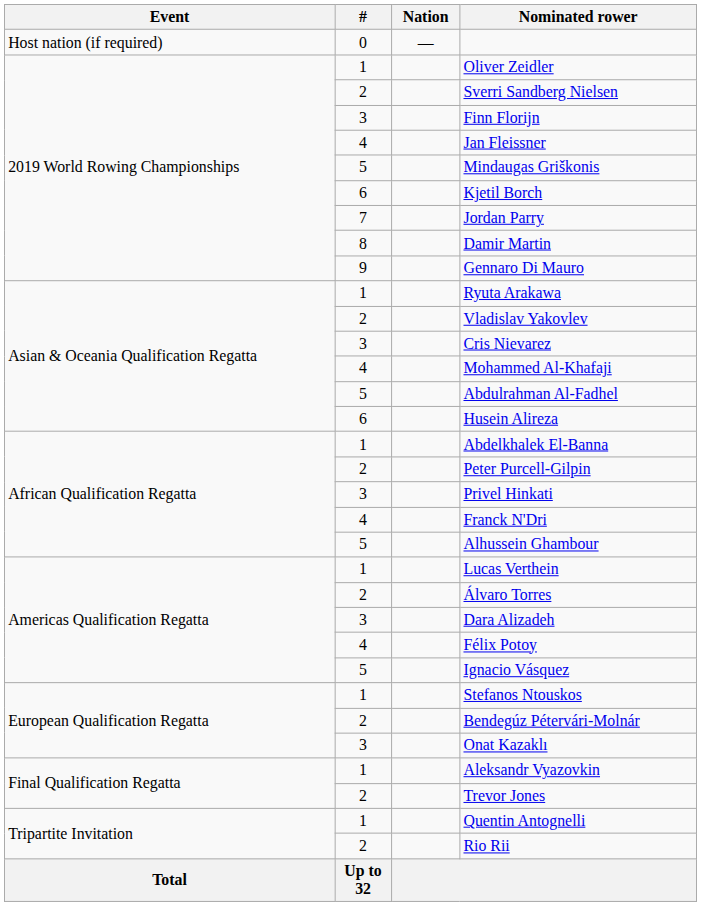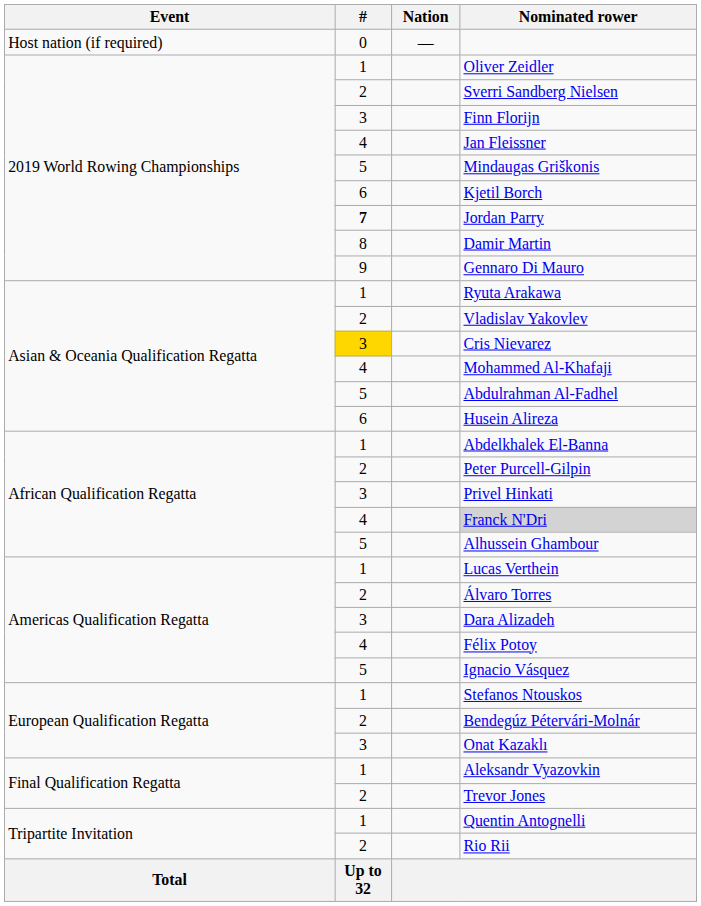(363, 218) normal -> (363, 218) bold
(363, 343) no background -> (363, 343) gold background
(505, 519) no background -> (505, 519) lightgrey background
